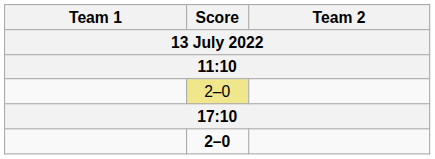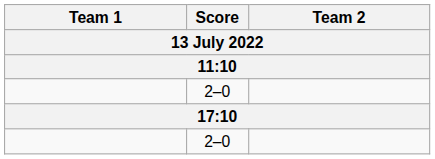(217, 92) khaki background -> (217, 92) no background
(217, 141) bold -> (217, 141) normal
